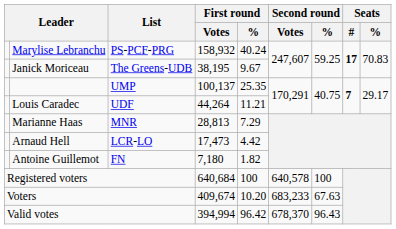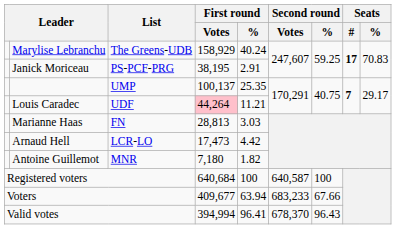(142, 50) PS-PCF-PRG -> (152, 50) The Greens-UDB
(216, 50) 158,932 -> (216, 50) 158,929
(152, 68) The Greens-UDB -> (142, 68) PS-PCF-PRG
(250, 68) 9.67 -> (250, 68) 2.91
(213, 104) no background -> (213, 104) pink background
(124, 123) MNR -> (118, 123) FN
(250, 123) 7.29 -> (250, 123) 3.03
(118, 159) FN -> (124, 159) MNR
(290, 178) 640,578 -> (290, 178) 640,587
(216, 196) 409,674 -> (216, 196) 409,677
(253, 196) 10.20 -> (253, 196) 63.94
(327, 196) 67.63 -> (327, 196) 67.66
(253, 214) 96.42 -> (253, 214) 96.41
